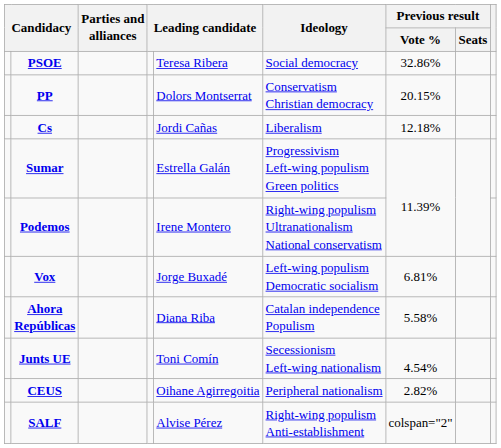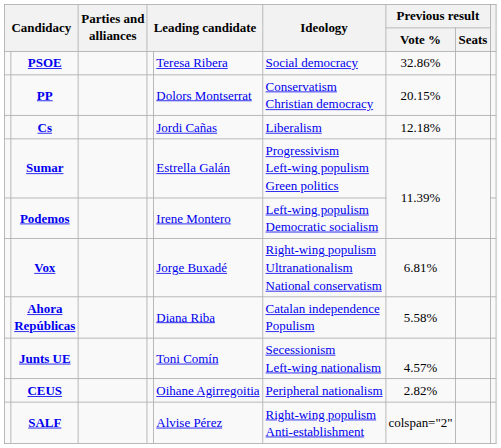(324, 227) Right-wing populism Ultranationalism National conservatism -> (322, 218) Left-wing populism Democratic socialism
(322, 276) Left-wing populism Democratic socialism -> (324, 268) Right-wing populism Ultranationalism National conservatism
(420, 367) 4.54% -> (420, 367) 4.57%
